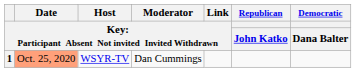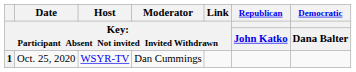(46, 59) lightsalmon background -> (46, 59) no background
